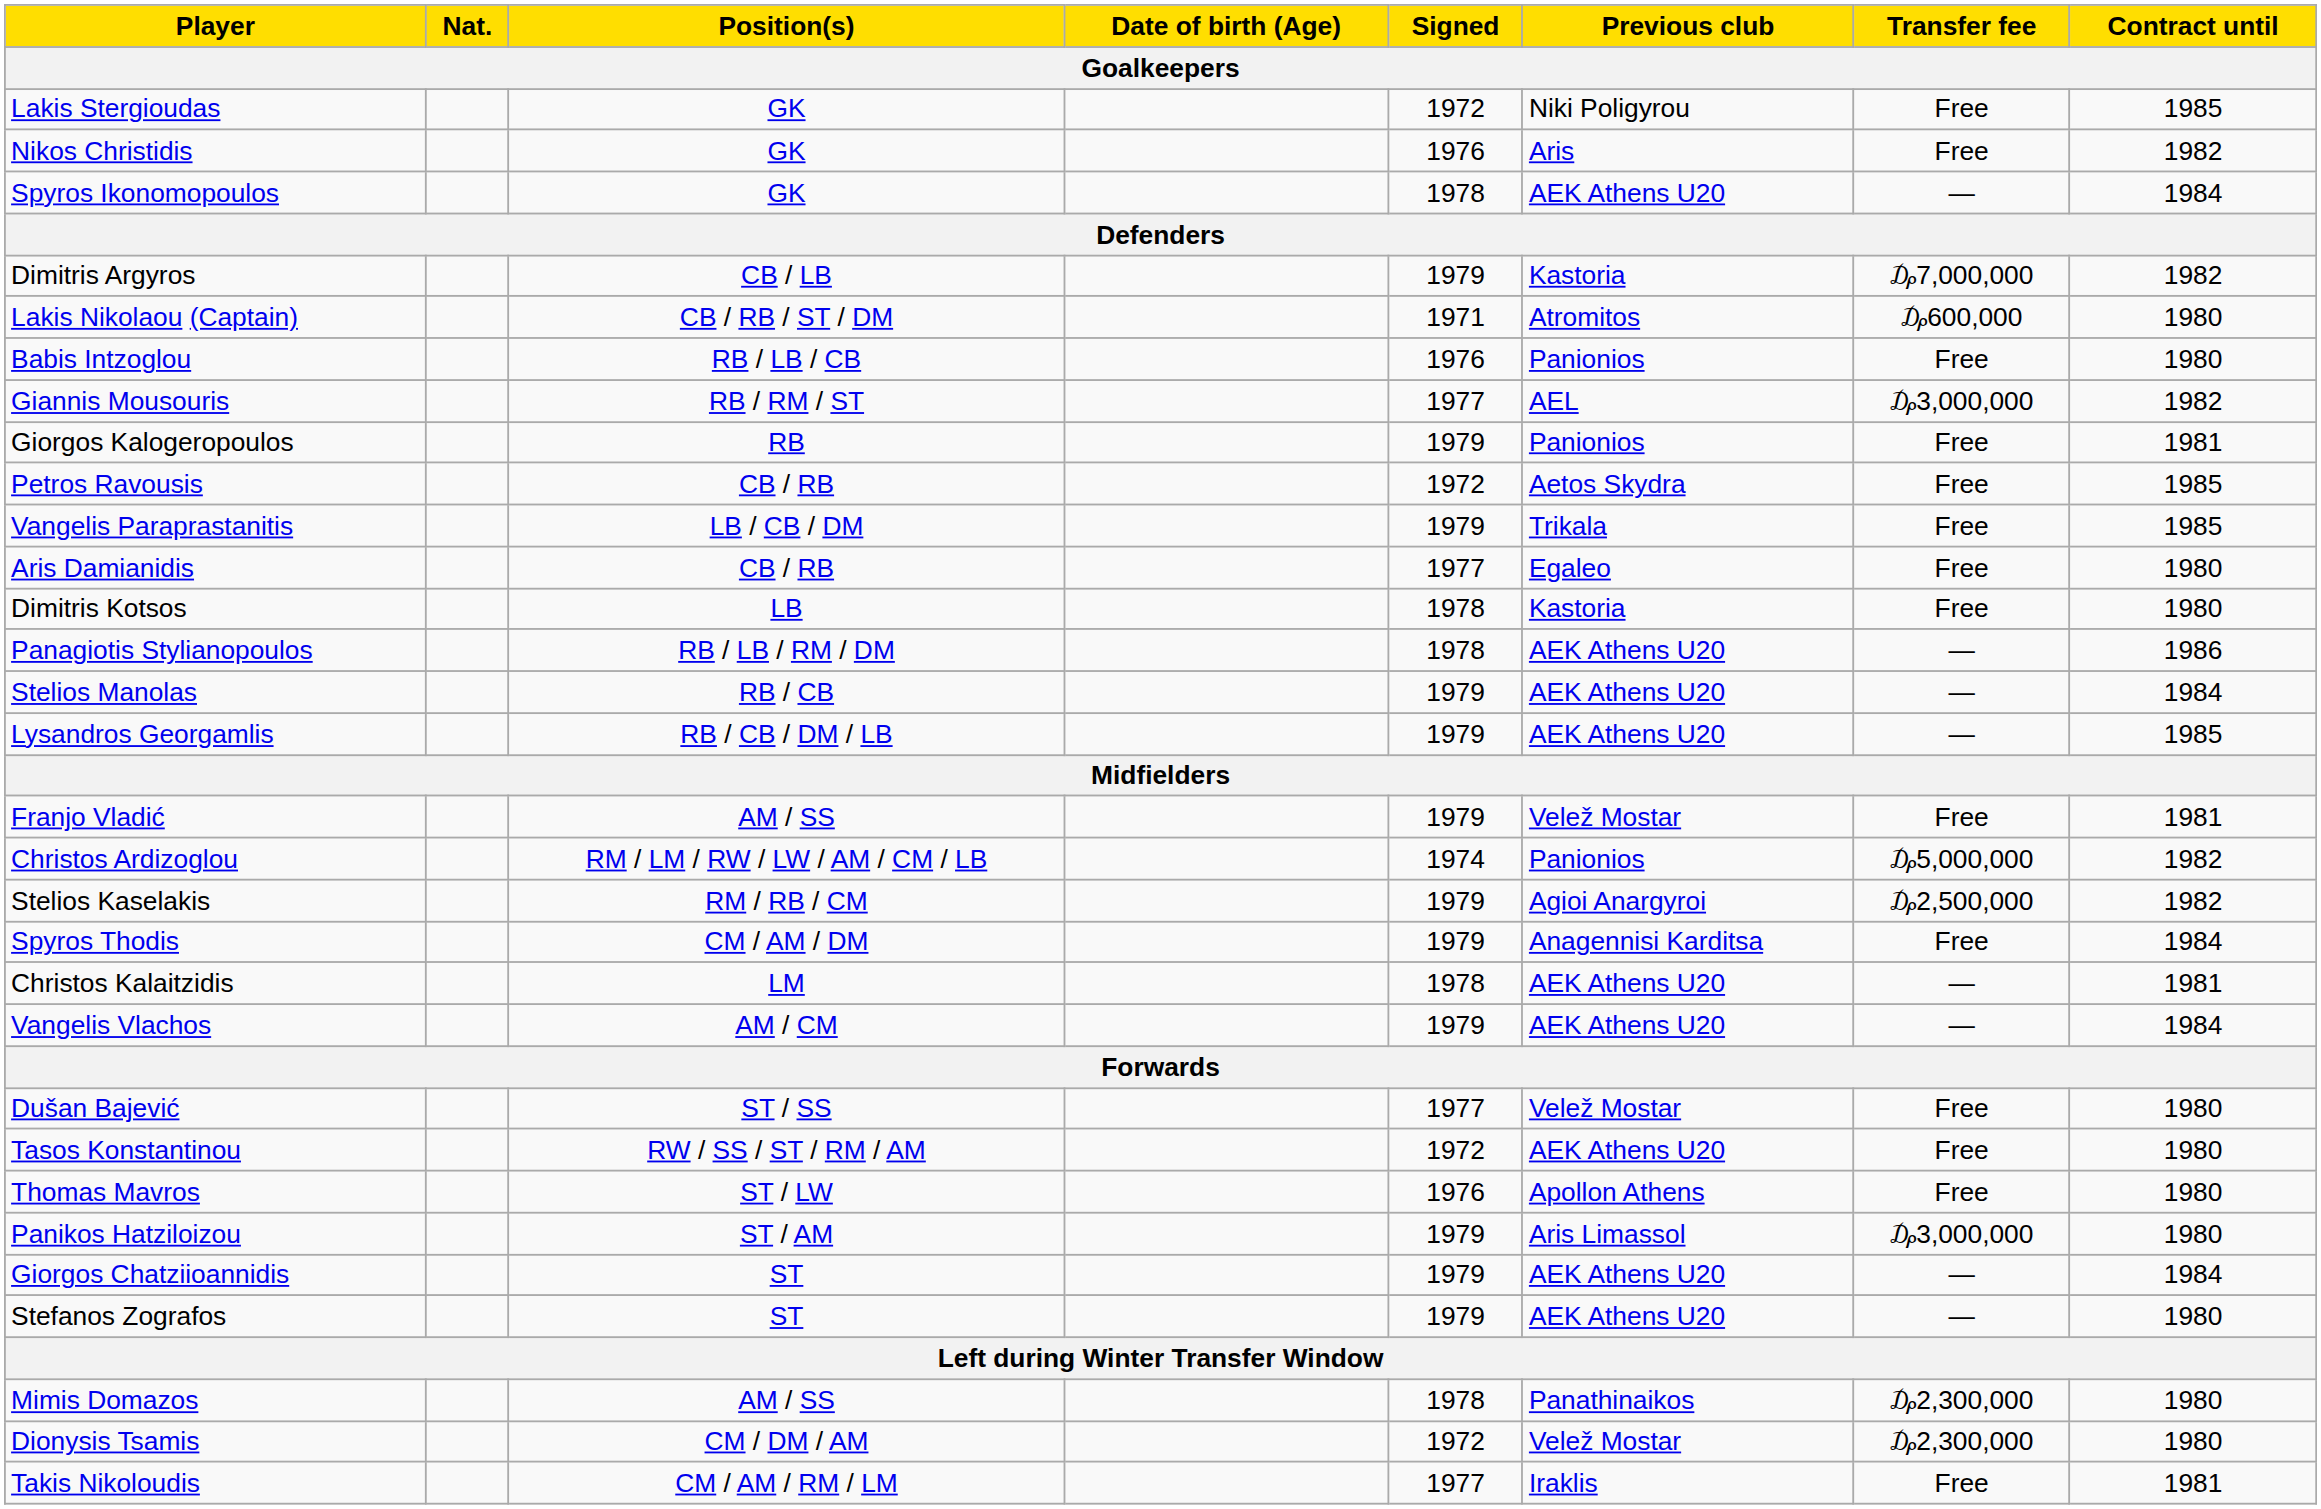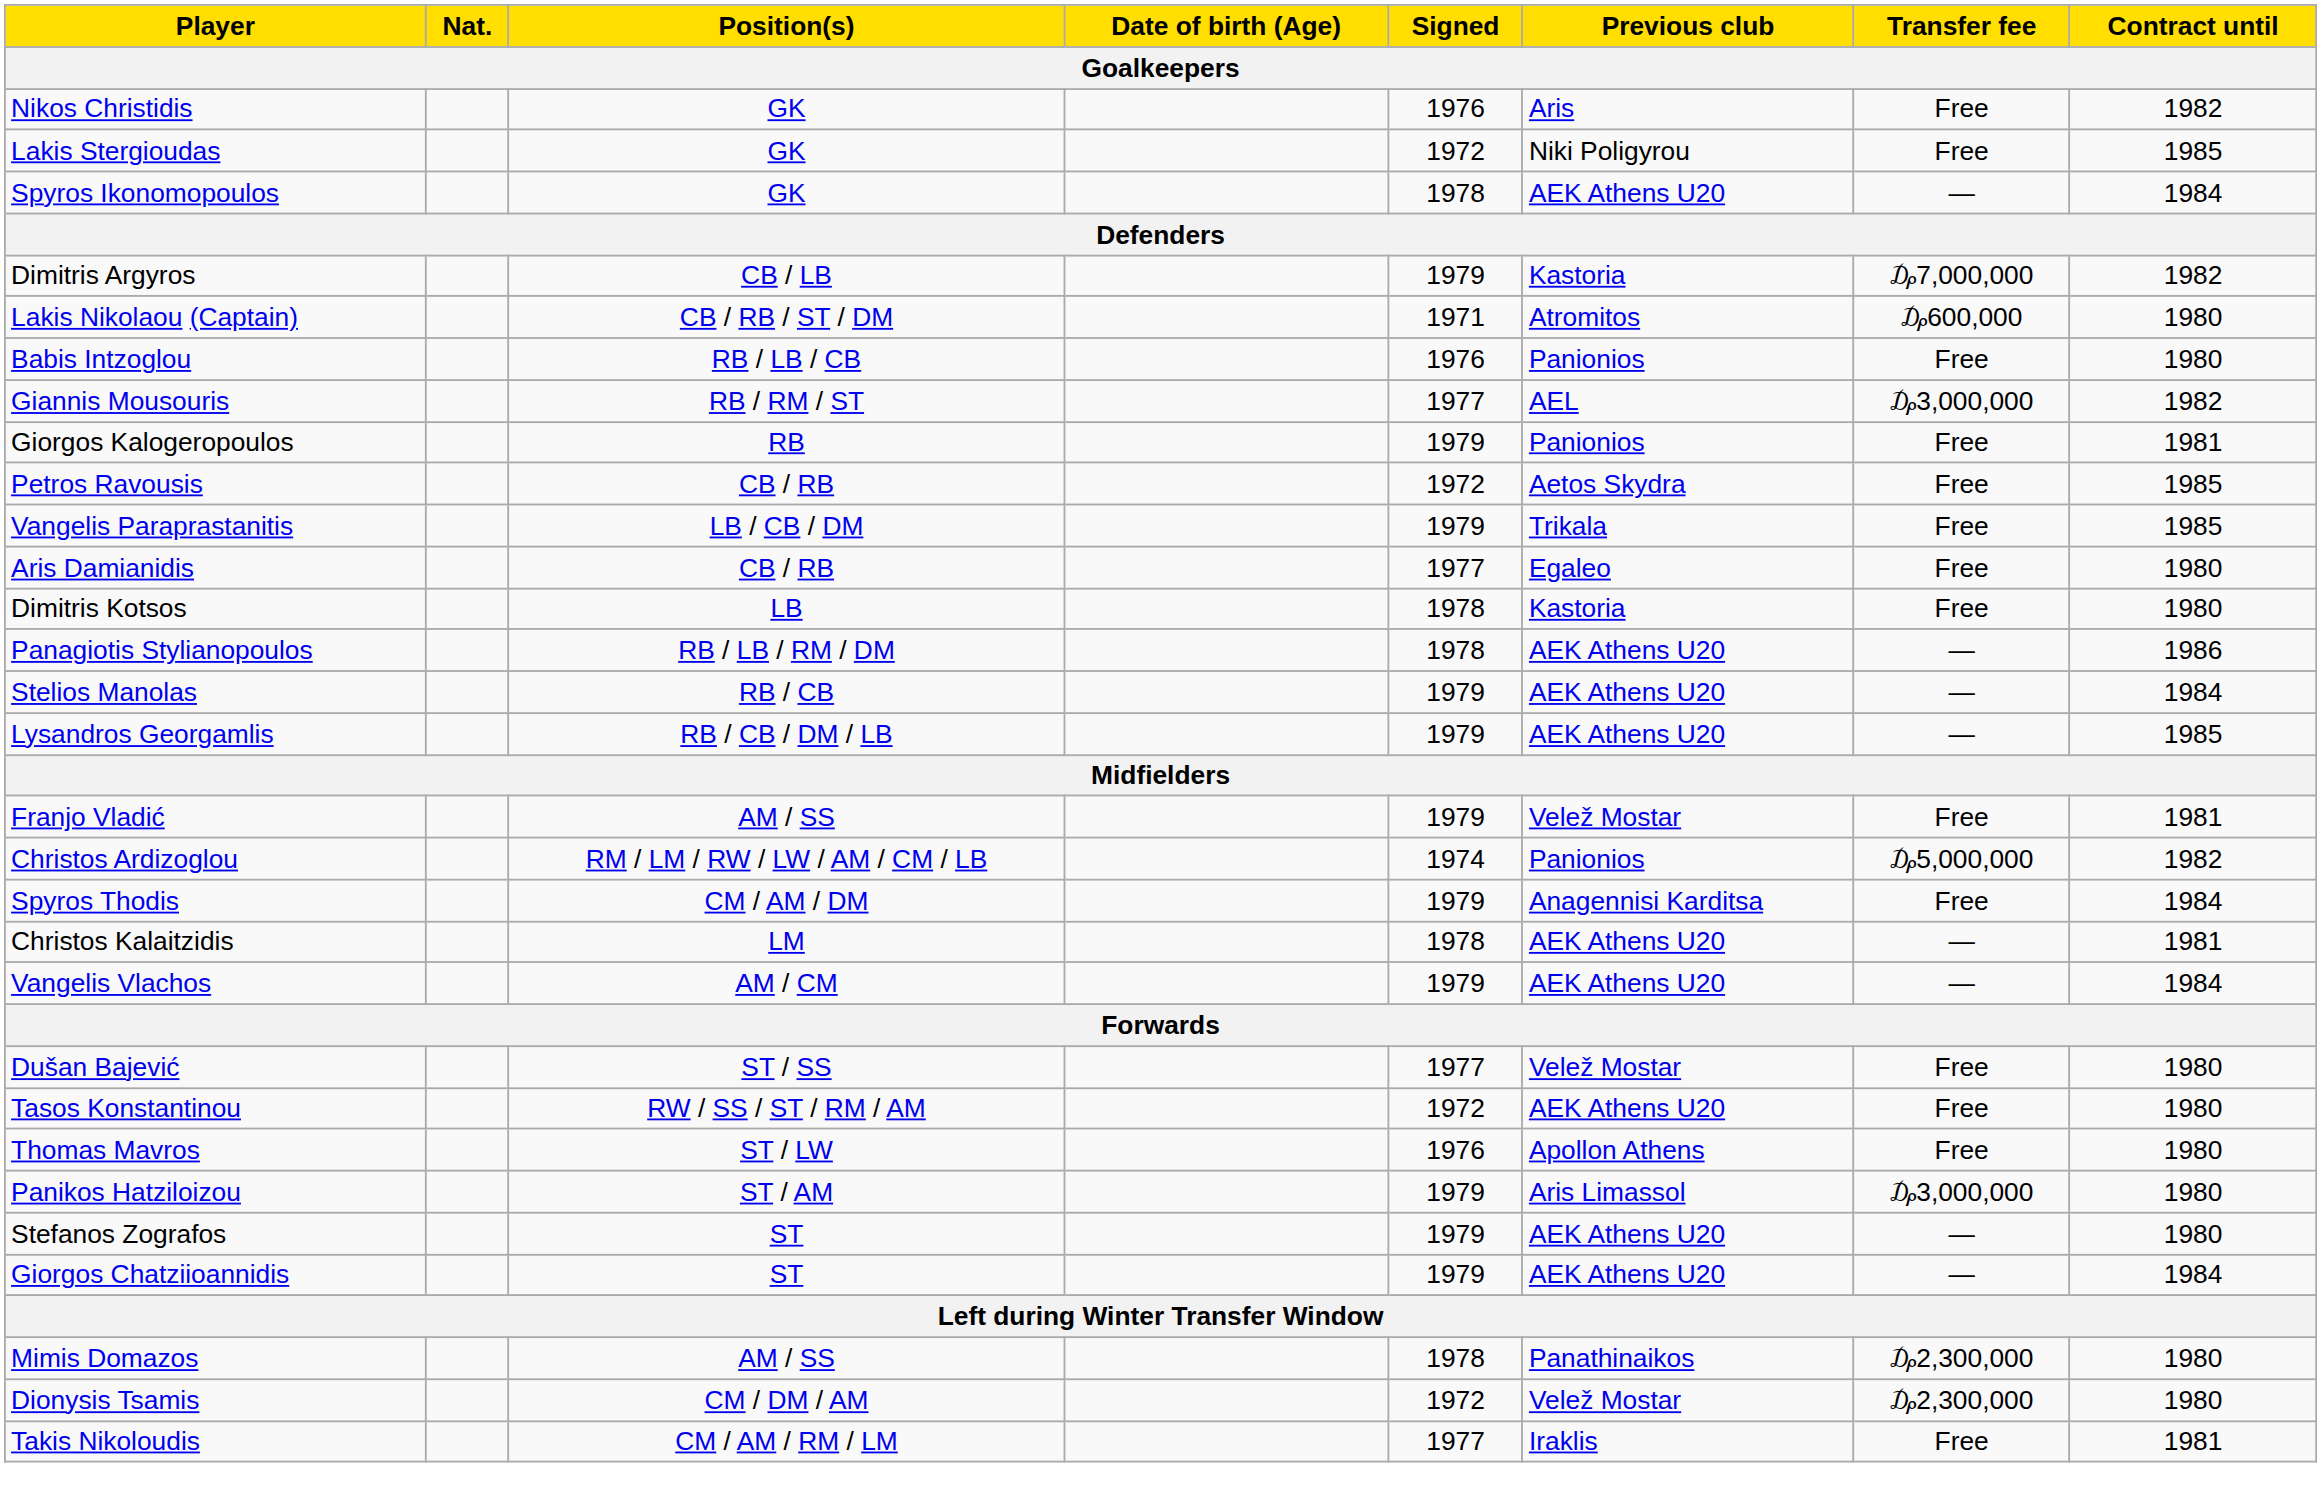rows swapped: (102, 151) <-> (116, 109)
- row: (111, 900)
rows swapped: (119, 1317) <-> (150, 1275)
